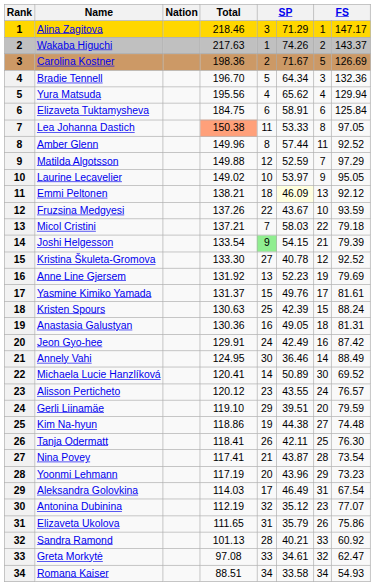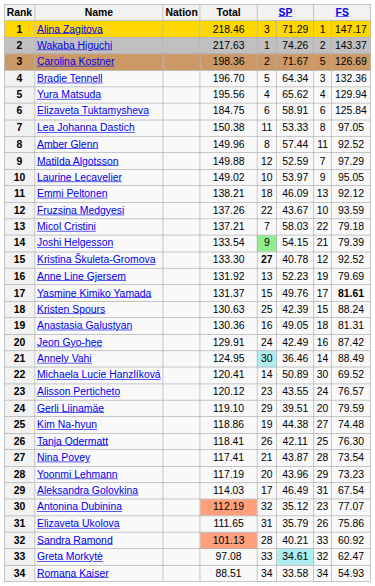(229, 128) lightsalmon background -> (229, 128) no background
(295, 194) lightyellow background -> (295, 194) no background
(267, 260) normal -> (267, 260) bold
(351, 293) normal -> (351, 293) bold
(267, 359) no background -> (267, 359) paleturquoise background
(229, 507) no background -> (229, 507) lightsalmon background
(229, 540) no background -> (229, 540) lightsalmon background
(295, 557) no background -> (295, 557) paleturquoise background
